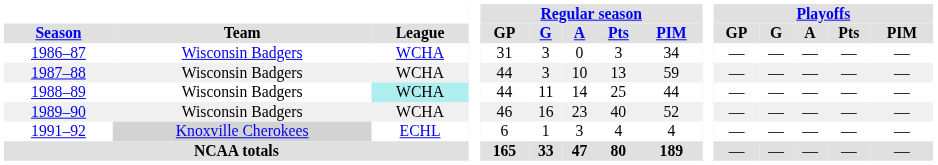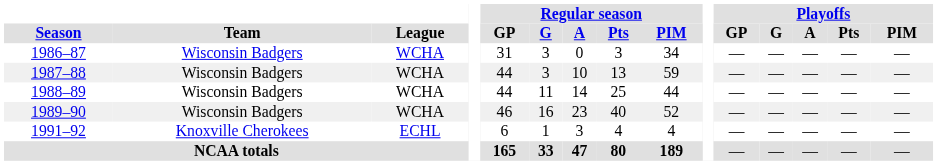(420, 92) paleturquoise background -> (420, 92) no background
(242, 131) lightgrey background -> (242, 131) no background
